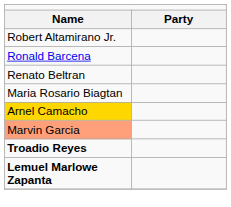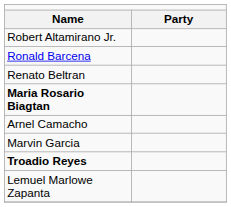(65, 93) normal -> (46, 100) bold
(47, 112) gold background -> (47, 125) no background
(43, 130) lightsalmon background -> (43, 143) no background
(52, 173) bold -> (50, 186) normal
